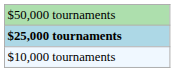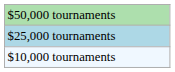(65, 35) bold -> (61, 35) normal
